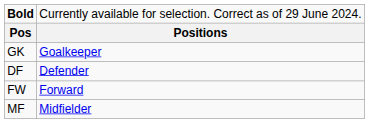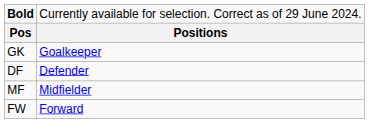rows swapped: (16, 109) <-> (16, 90)
